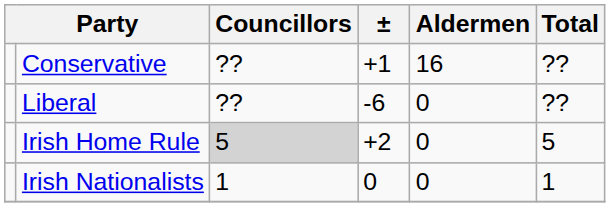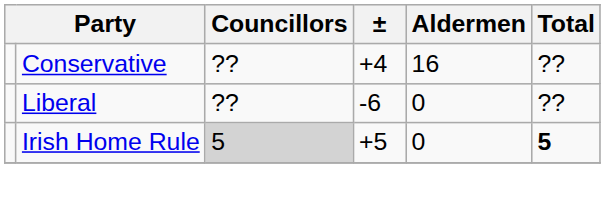(377, 63) +1 -> (373, 63) +4
(377, 142) +2 -> (373, 142) +5
(548, 142) normal -> (544, 142) bold
- row: (113, 181)
